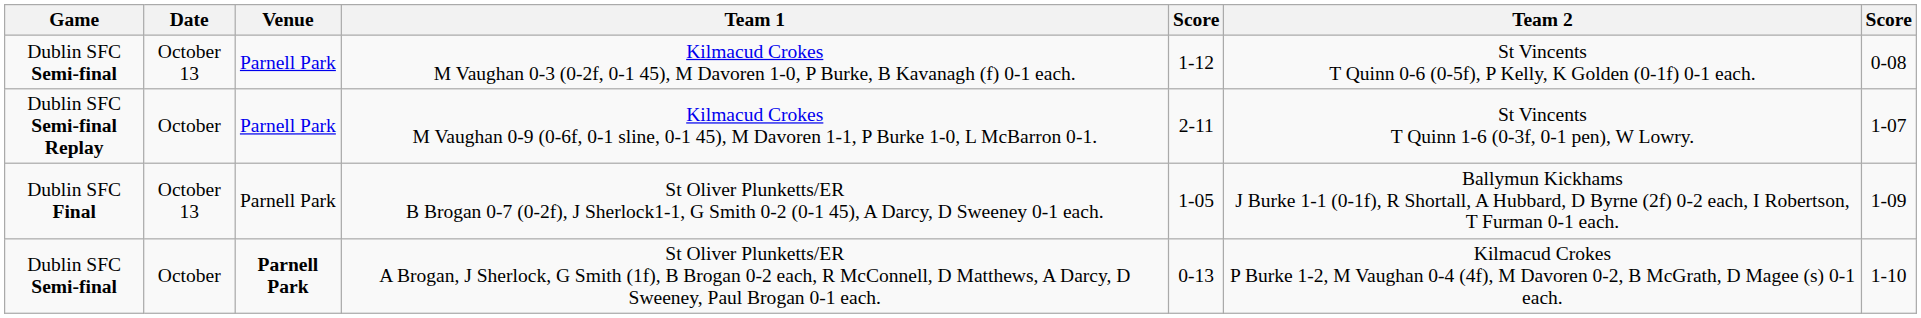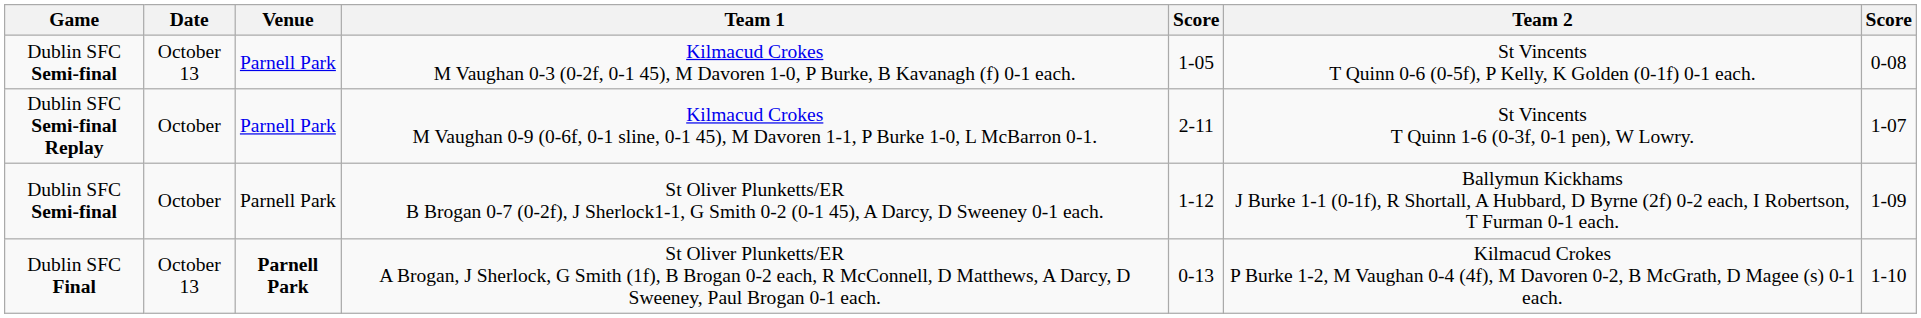(1196, 61) 1-12 -> (1196, 61) 1-05
(74, 200) Dublin SFC Final -> (74, 200) Dublin SFC Semi-final
(189, 200) October 13 -> (189, 200) October
(1196, 200) 1-05 -> (1196, 200) 1-12
(74, 275) Dublin SFC Semi-final -> (74, 275) Dublin SFC Final
(189, 275) October -> (189, 275) October 13
